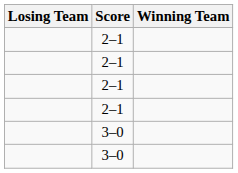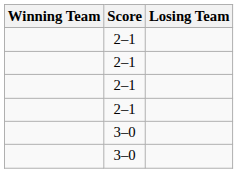columns swapped: (183, 16) <-> (48, 16)
